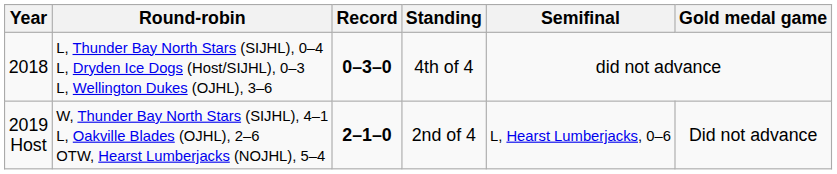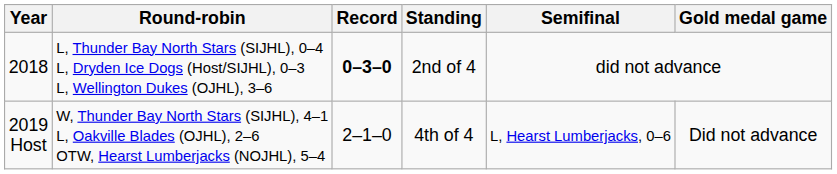(444, 66) 4th of 4 -> (444, 66) 2nd of 4
(367, 134) bold -> (367, 134) normal
(444, 134) 2nd of 4 -> (444, 134) 4th of 4
